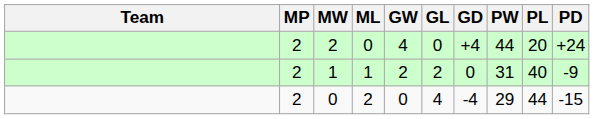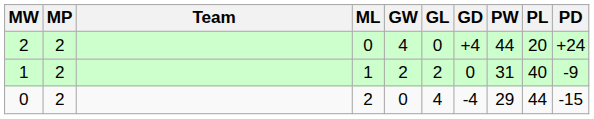columns swapped: (142, 18) <-> (333, 18)
